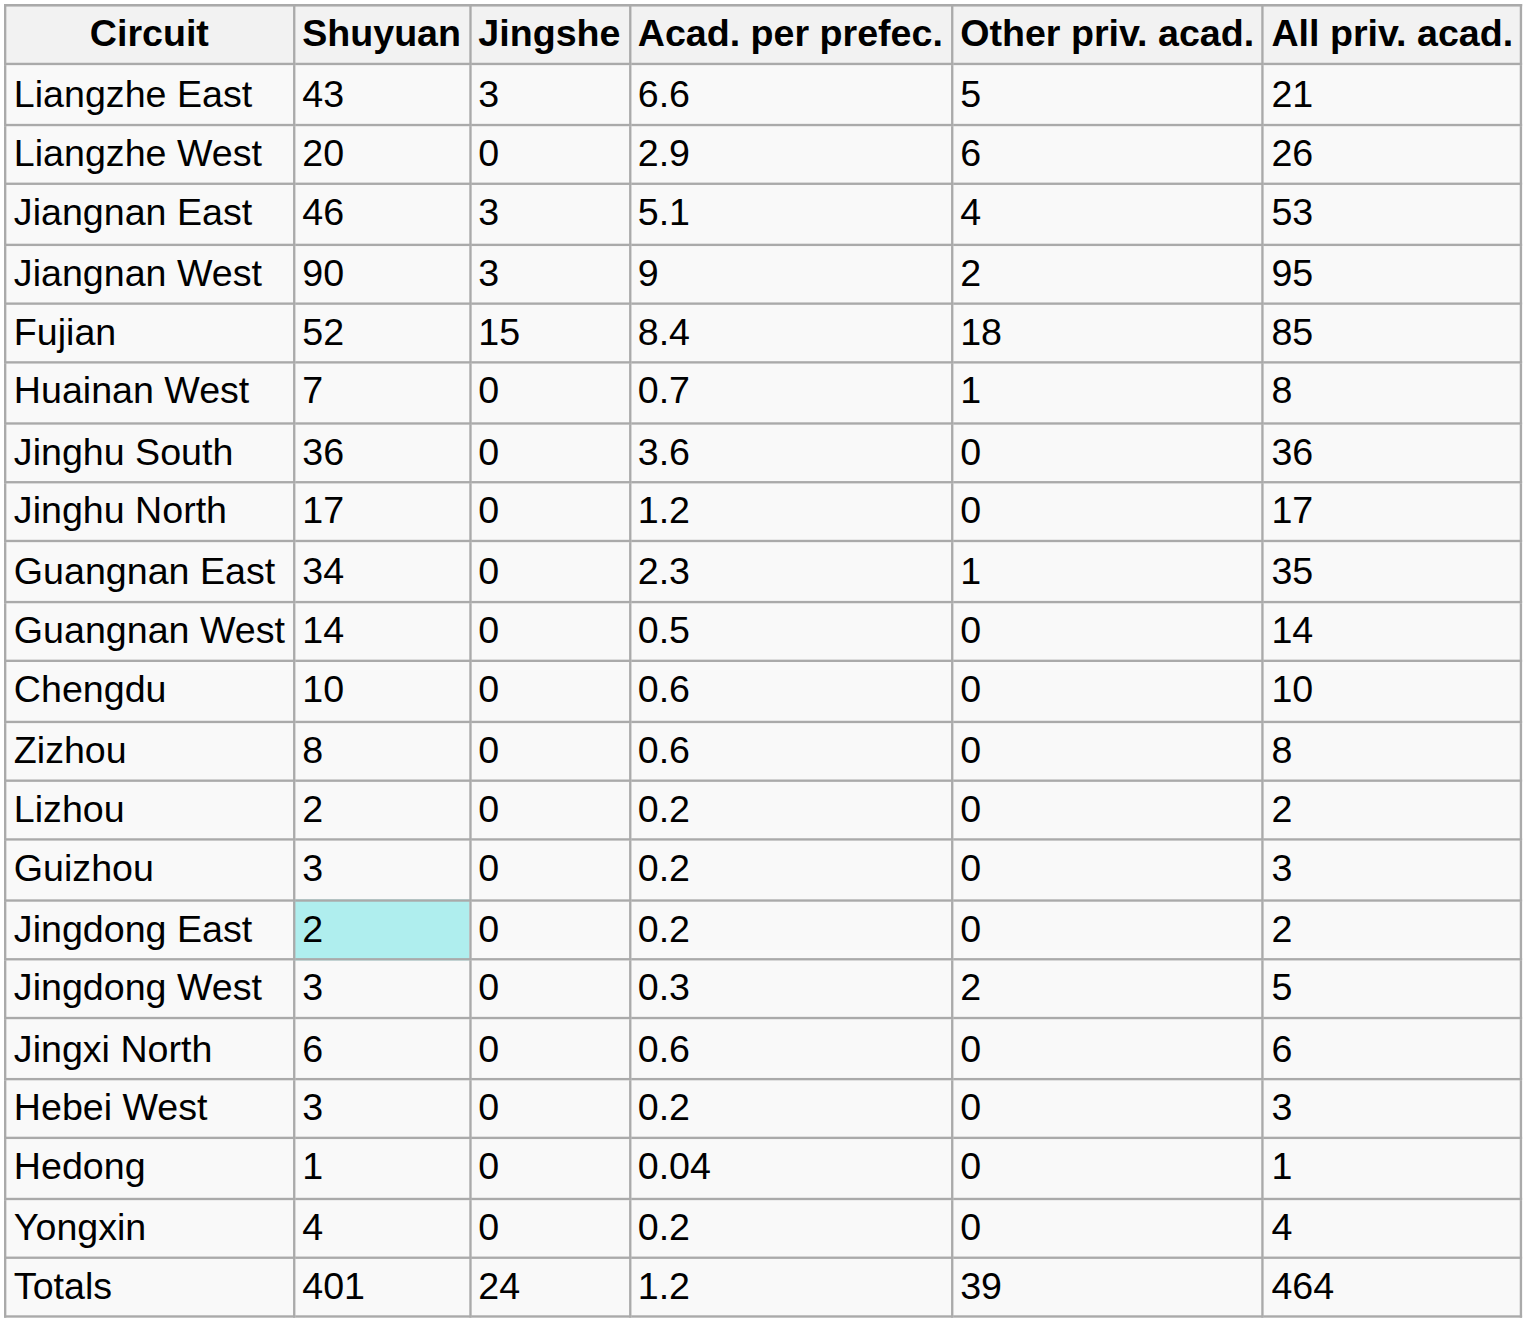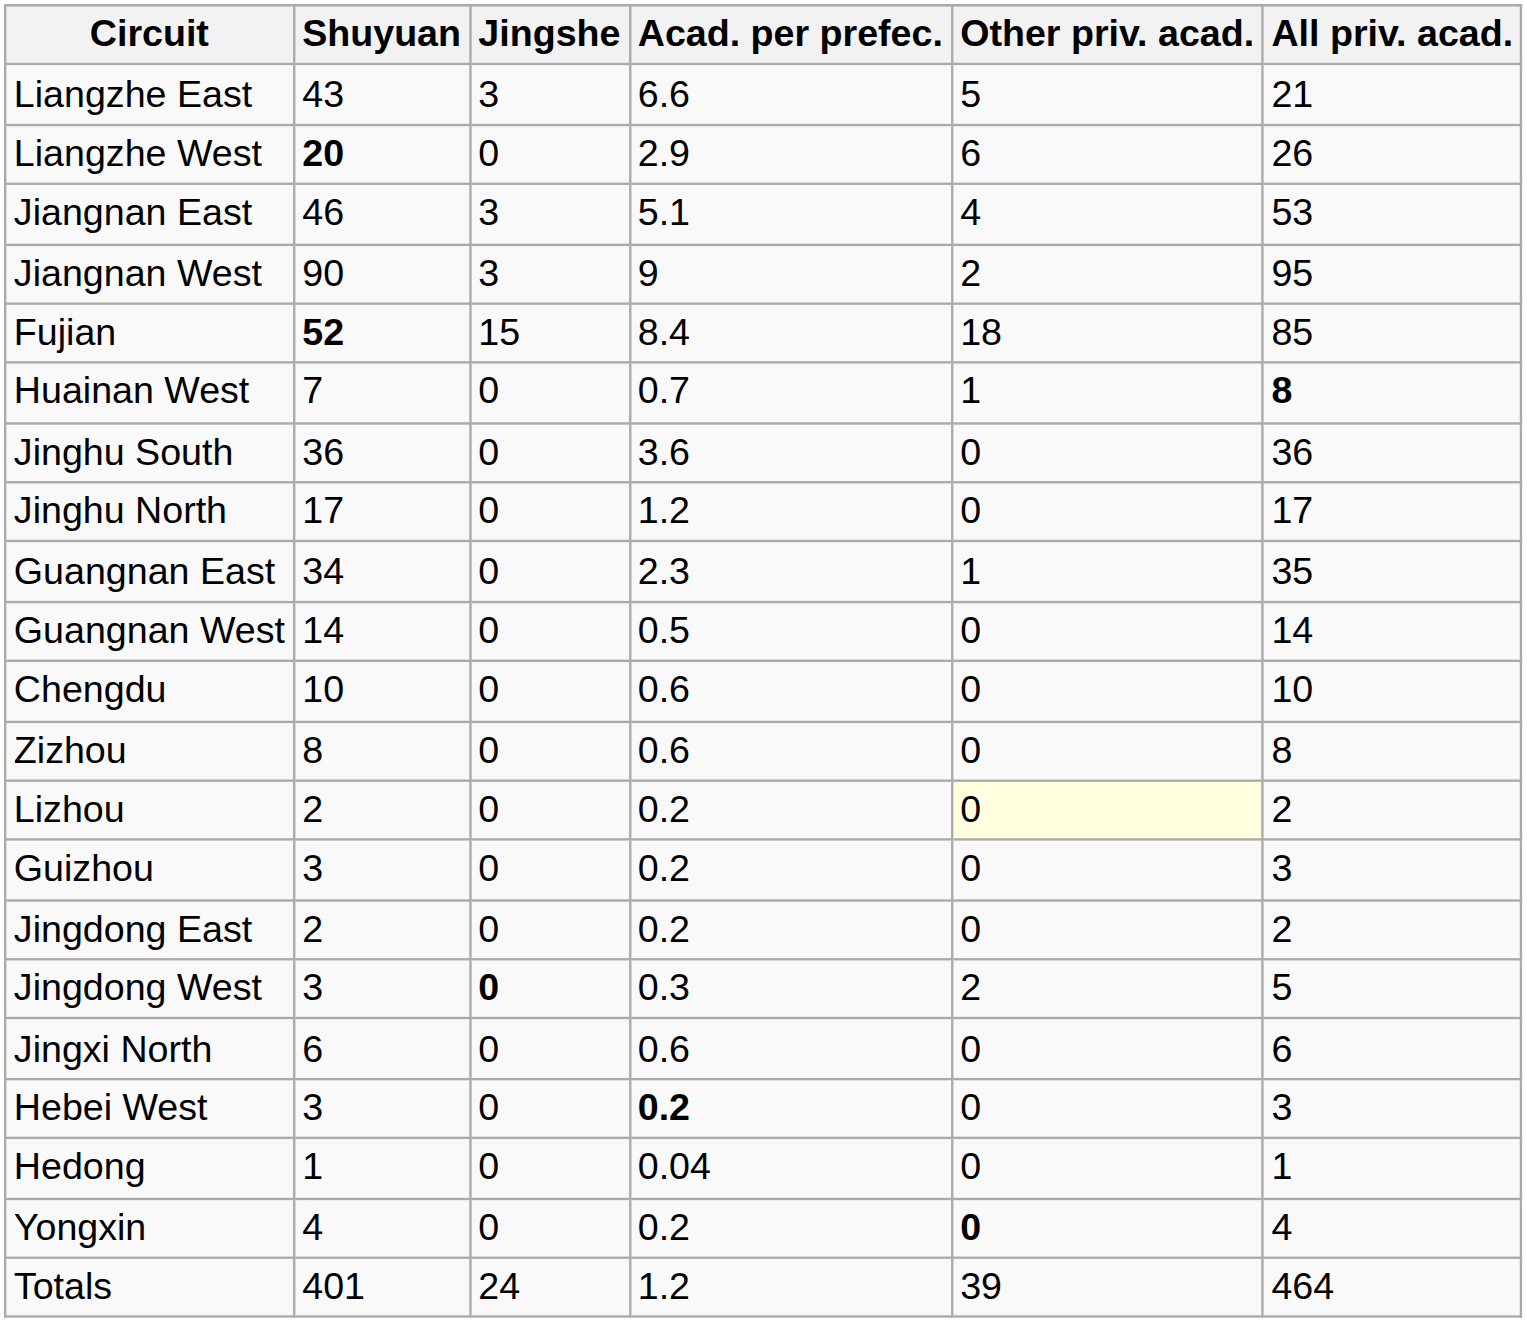(323, 153) normal -> (323, 153) bold
(323, 332) normal -> (323, 332) bold
(1282, 392) normal -> (1282, 392) bold
(971, 809) no background -> (971, 809) lightyellow background
(313, 928) paleturquoise background -> (313, 928) no background
(489, 988) normal -> (489, 988) bold
(664, 1107) normal -> (664, 1107) bold
(971, 1226) normal -> (971, 1226) bold
